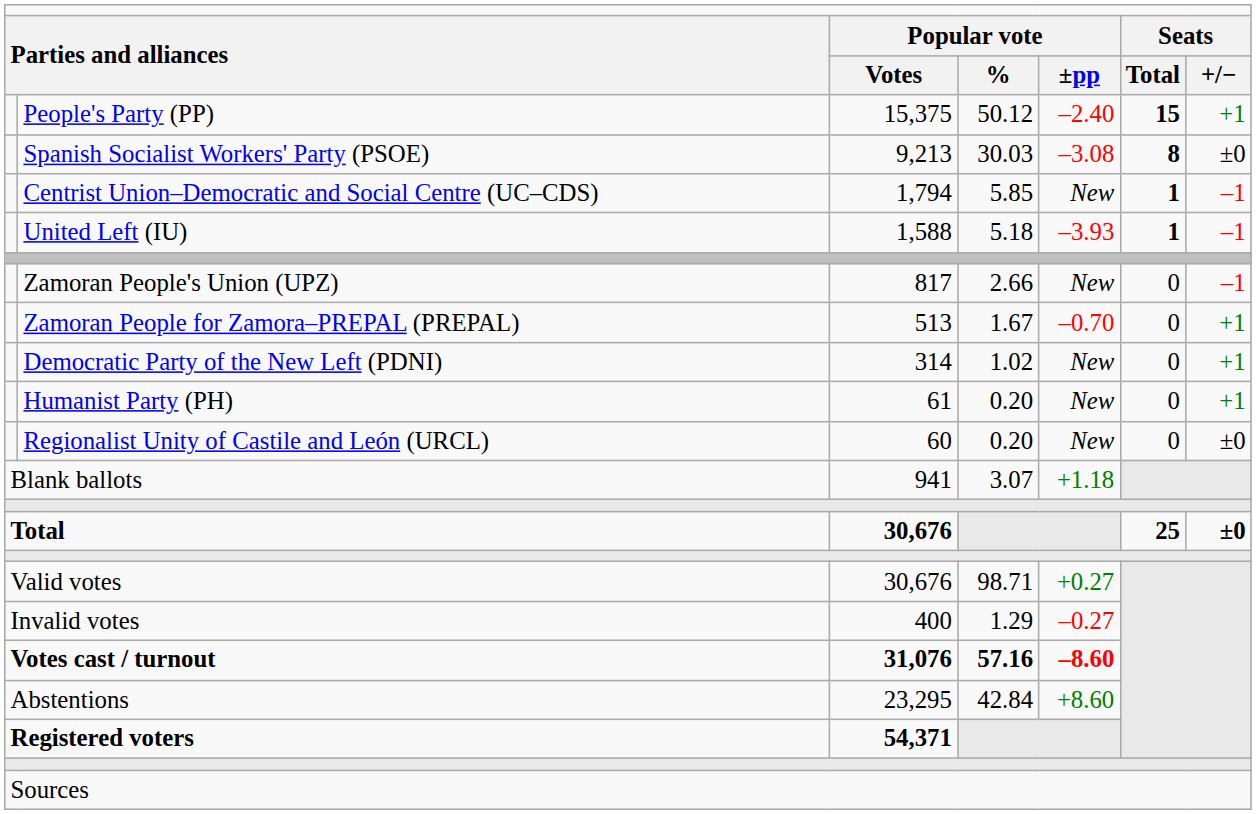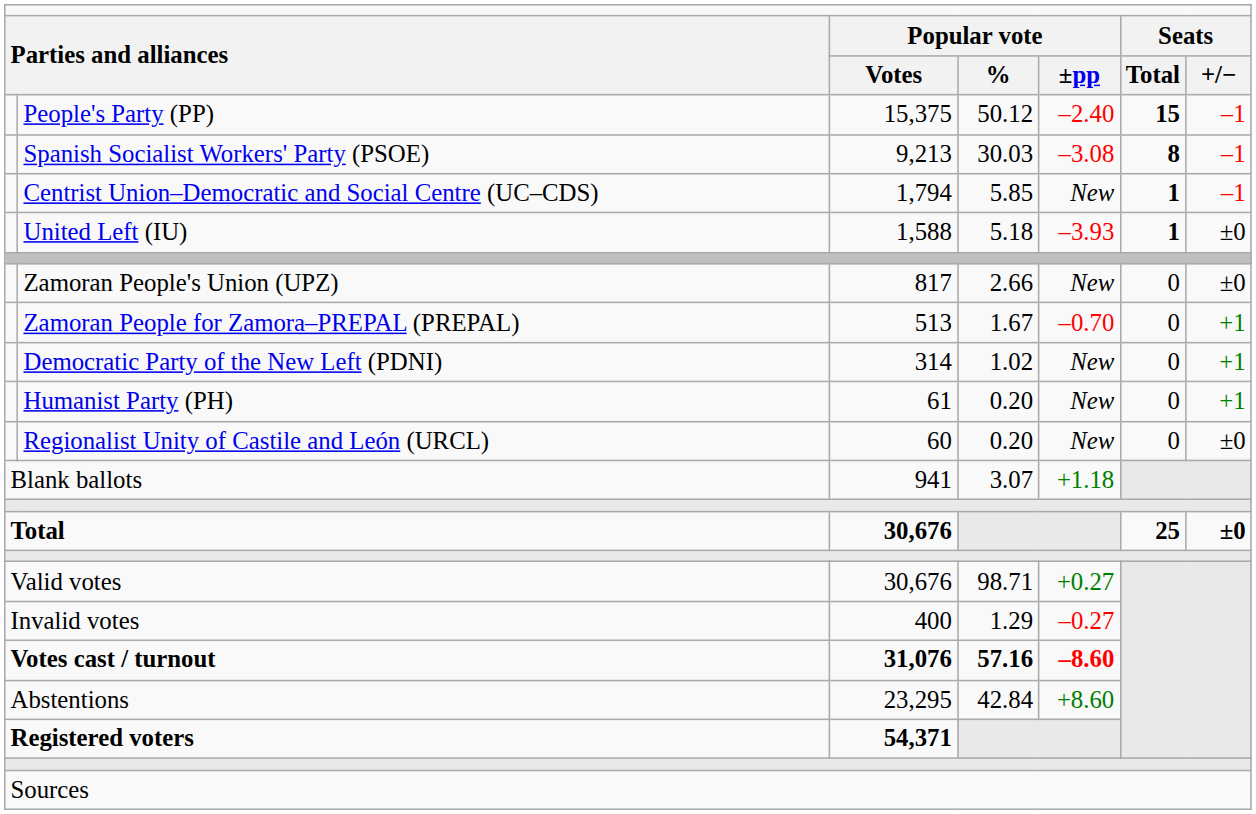(1232, 114) +1 -> (1233, 114) –1
(1233, 153) ±0 -> (1233, 153) –1
(1233, 232) –1 -> (1233, 232) ±0
(1233, 283) –1 -> (1233, 283) ±0
